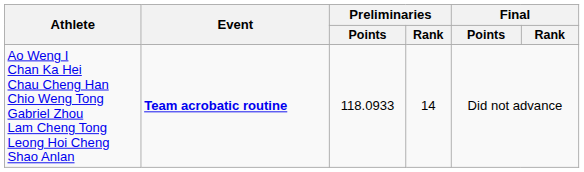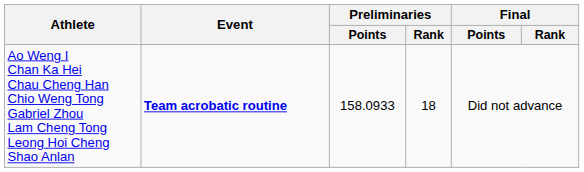(368, 106) 118.0933 -> (367, 106) 158.0933
(428, 106) 14 -> (429, 106) 18
